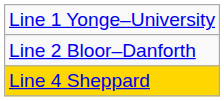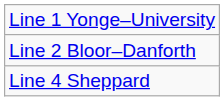(79, 80) gold background -> (79, 80) no background
